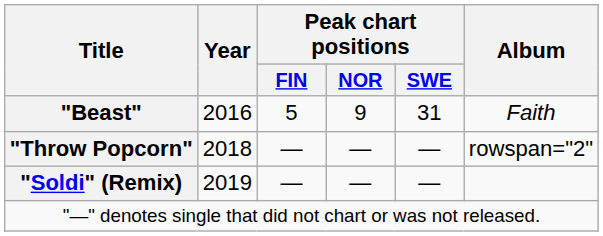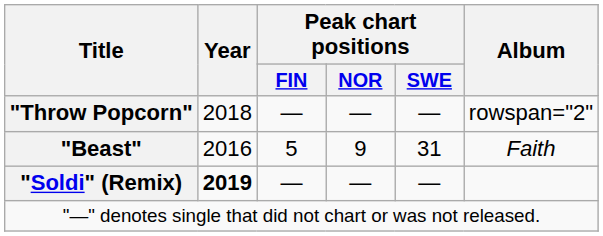rows swapped: (101, 113) <-> (101, 148)
(227, 183) normal -> (227, 183) bold
